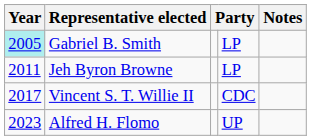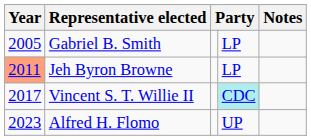(25, 43) paleturquoise background -> (25, 43) no background
(24, 69) no background -> (24, 69) lightsalmon background
(239, 95) no background -> (239, 95) paleturquoise background
